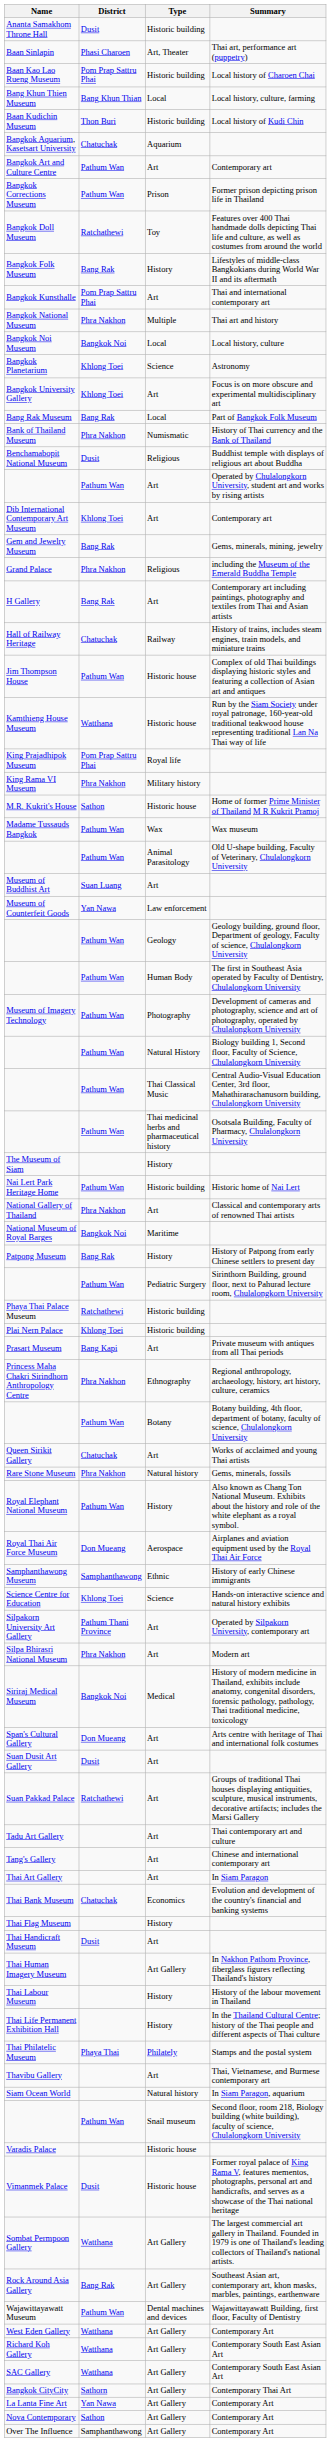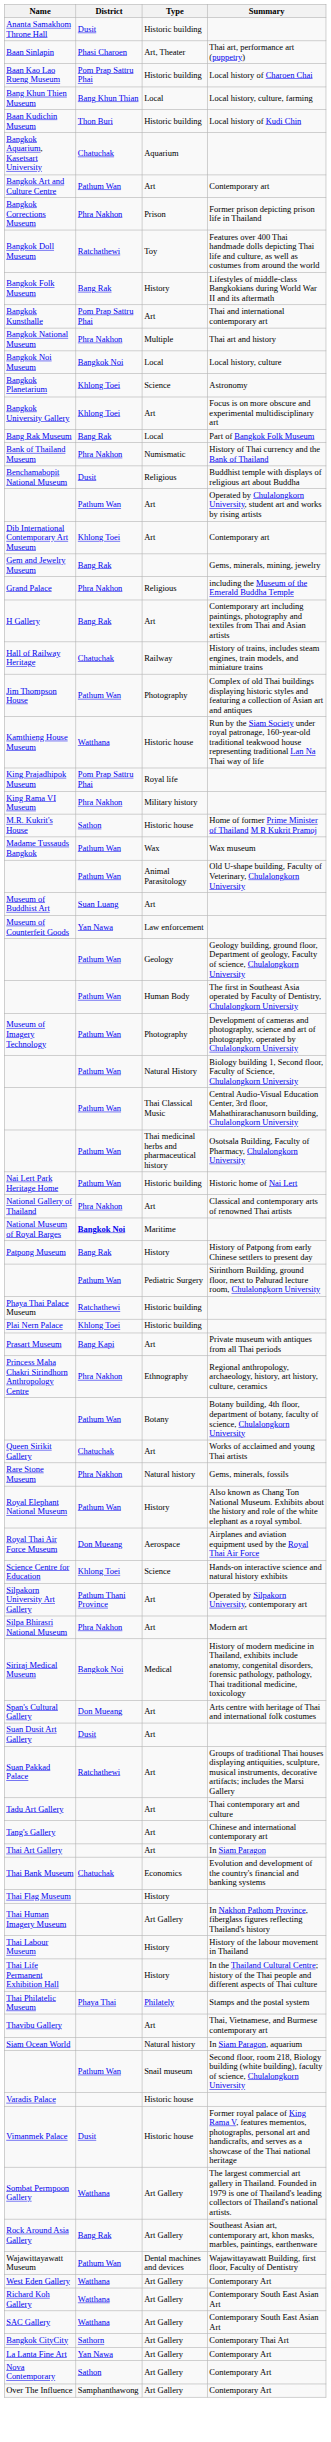(102, 195) Pathum Wan -> (100, 214) Phra Nakhon
(172, 676) Historic house -> (166, 695) Photography
- row: (33, 1164)
(104, 1233) normal -> (102, 1229) bold
- row: (37, 1576)
- row: (33, 1941)
